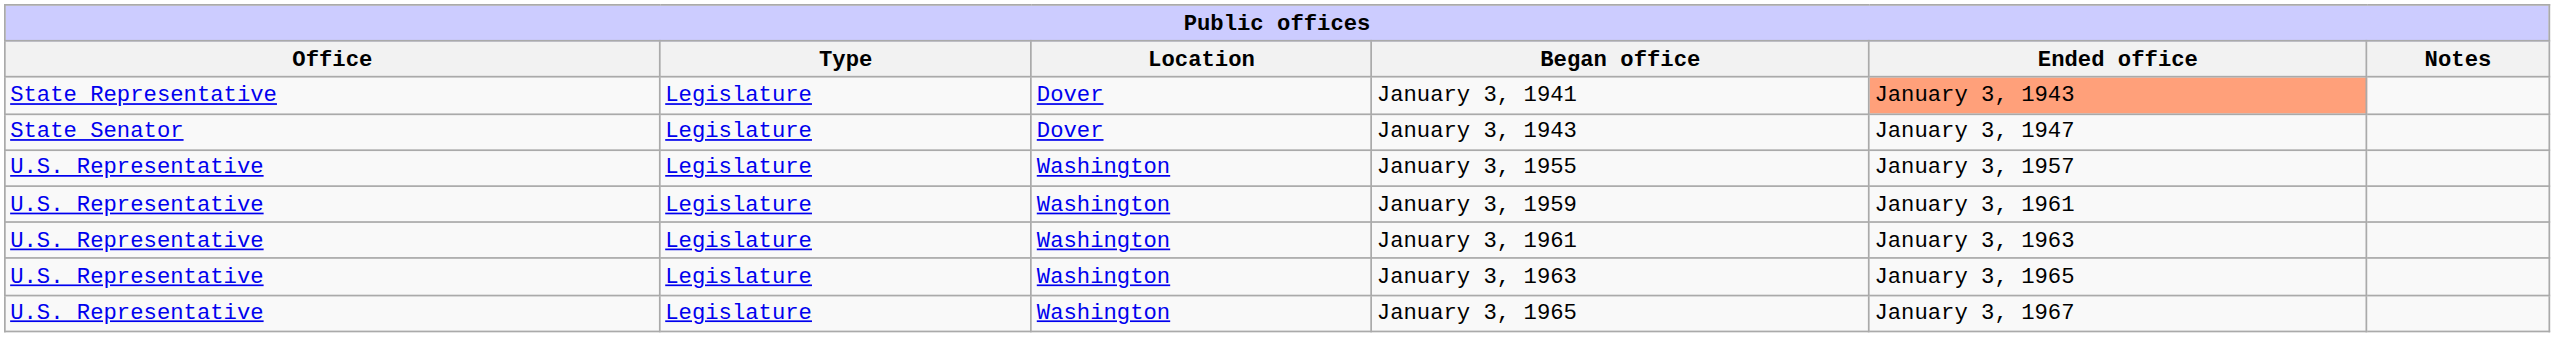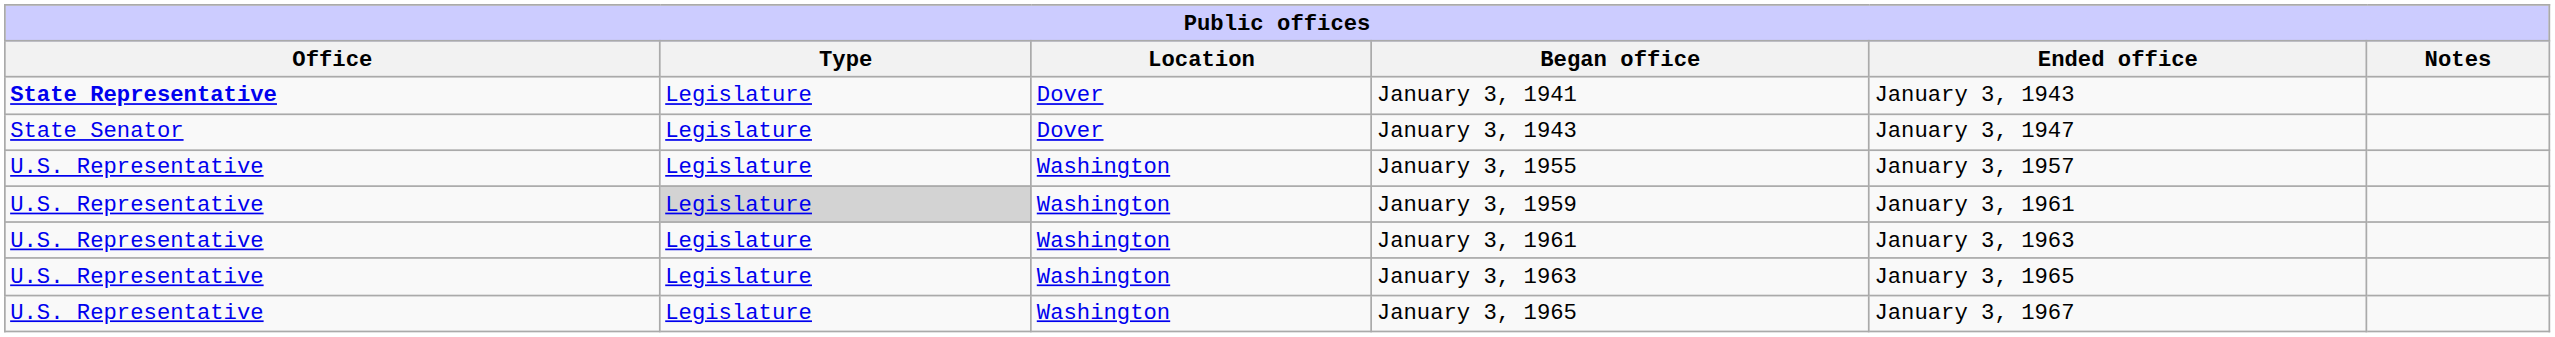(144, 95) normal -> (144, 95) bold
(1974, 95) lightsalmon background -> (1974, 95) no background
(739, 204) no background -> (739, 204) lightgrey background
